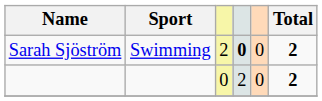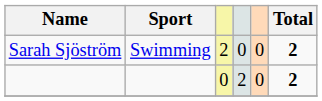(242, 50) bold -> (242, 50) normal
